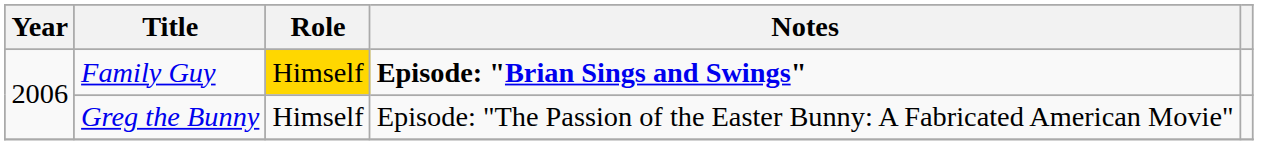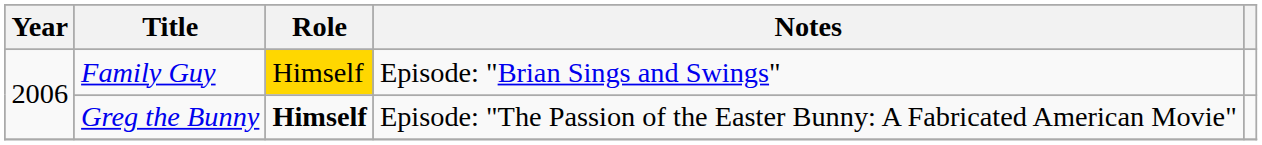(592, 71) bold -> (580, 71) normal
(318, 116) normal -> (320, 116) bold
